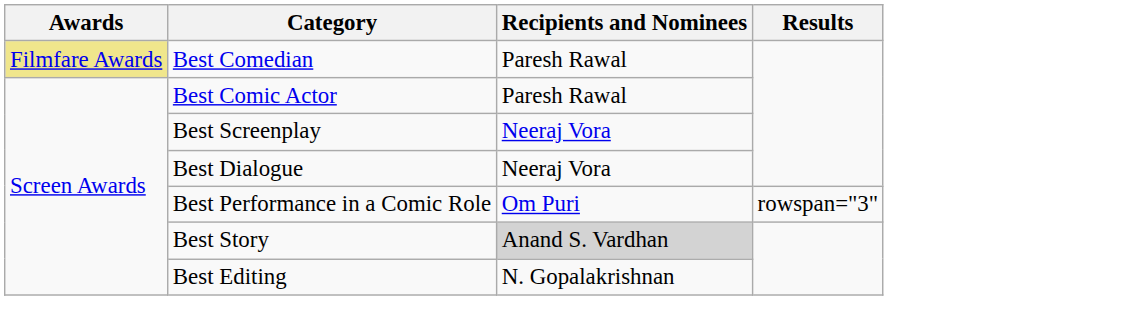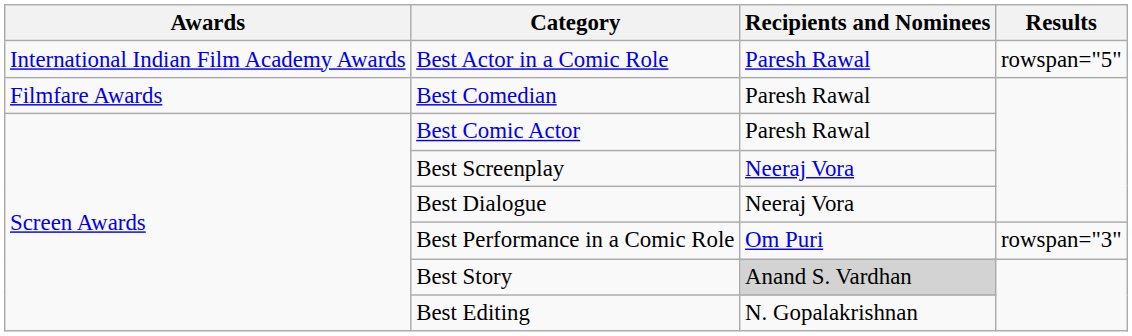+ row: (542, 58)
(86, 58) khaki background -> (86, 95) no background
